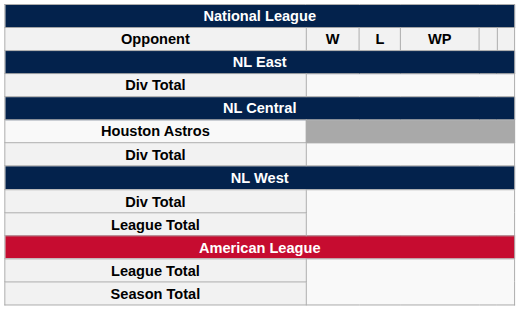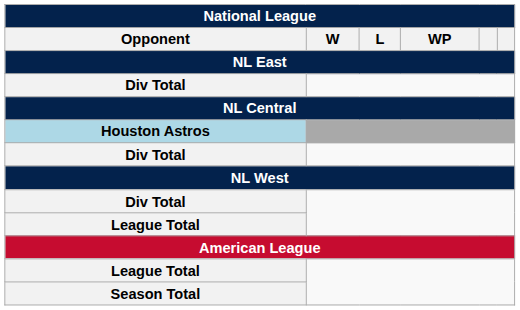(155, 132) no background -> (155, 132) lightblue background
